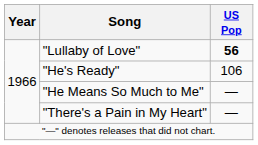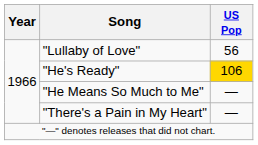(231, 50) bold -> (231, 50) normal
(231, 71) no background -> (231, 71) gold background
